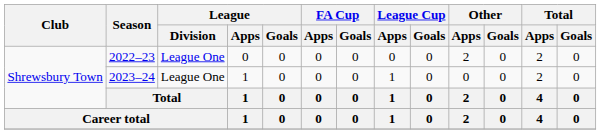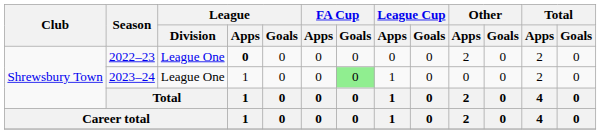(245, 56) normal -> (245, 56) bold
(355, 77) no background -> (355, 77) lightgreen background
